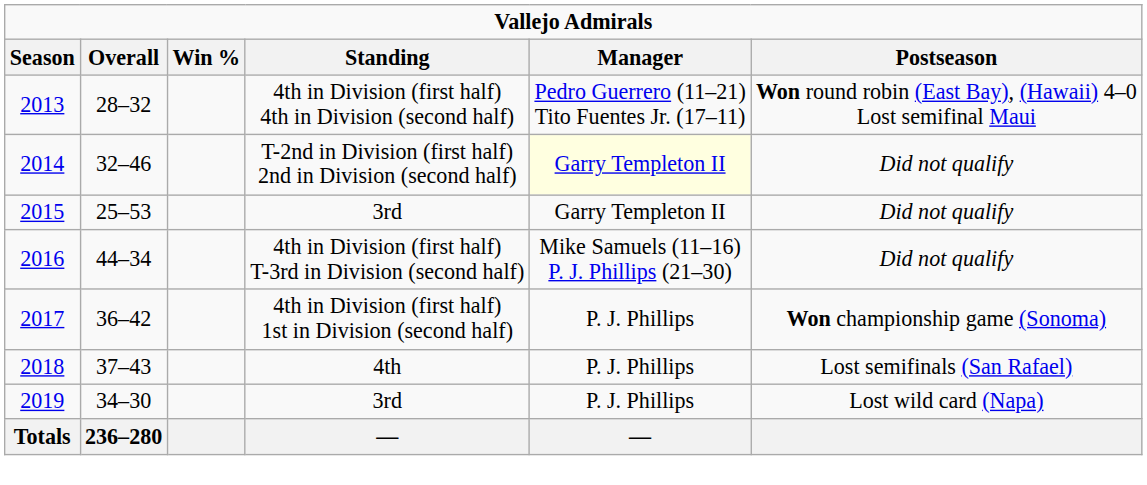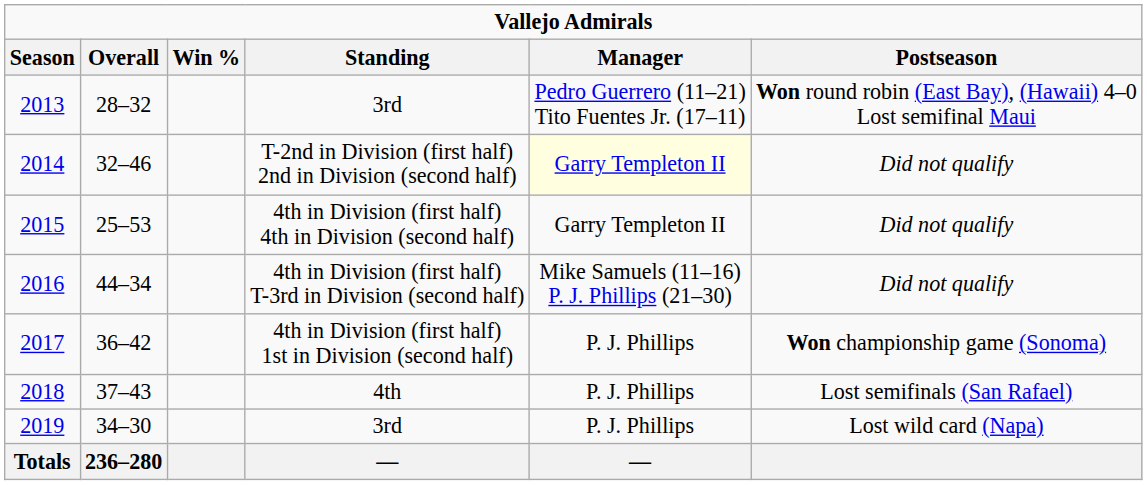(387, 104) 4th in Division (first half) 4th in Division (second half) -> (387, 104) 3rd
(387, 211) 3rd -> (387, 224) 4th in Division (first half) 4th in Division (second half)
